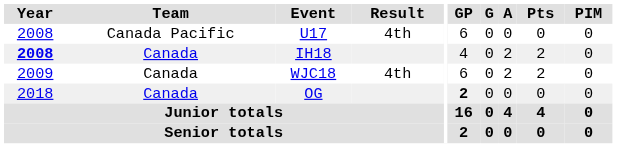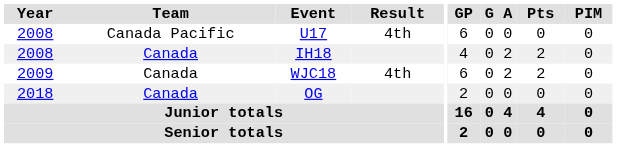(35, 54) bold -> (35, 54) normal
(464, 94) bold -> (464, 94) normal
